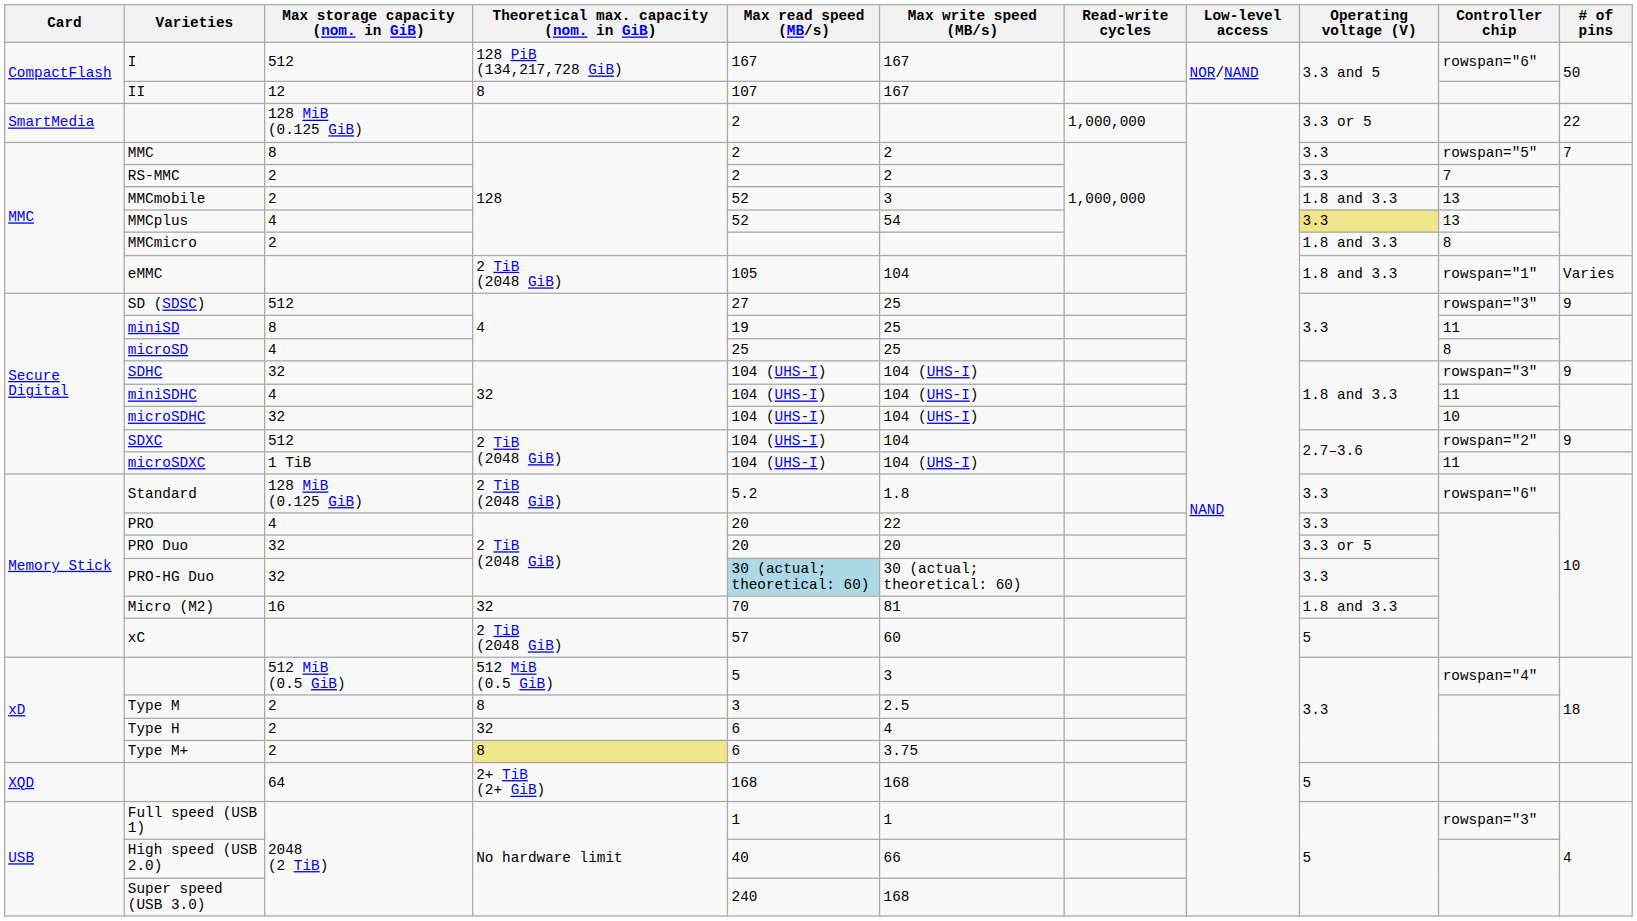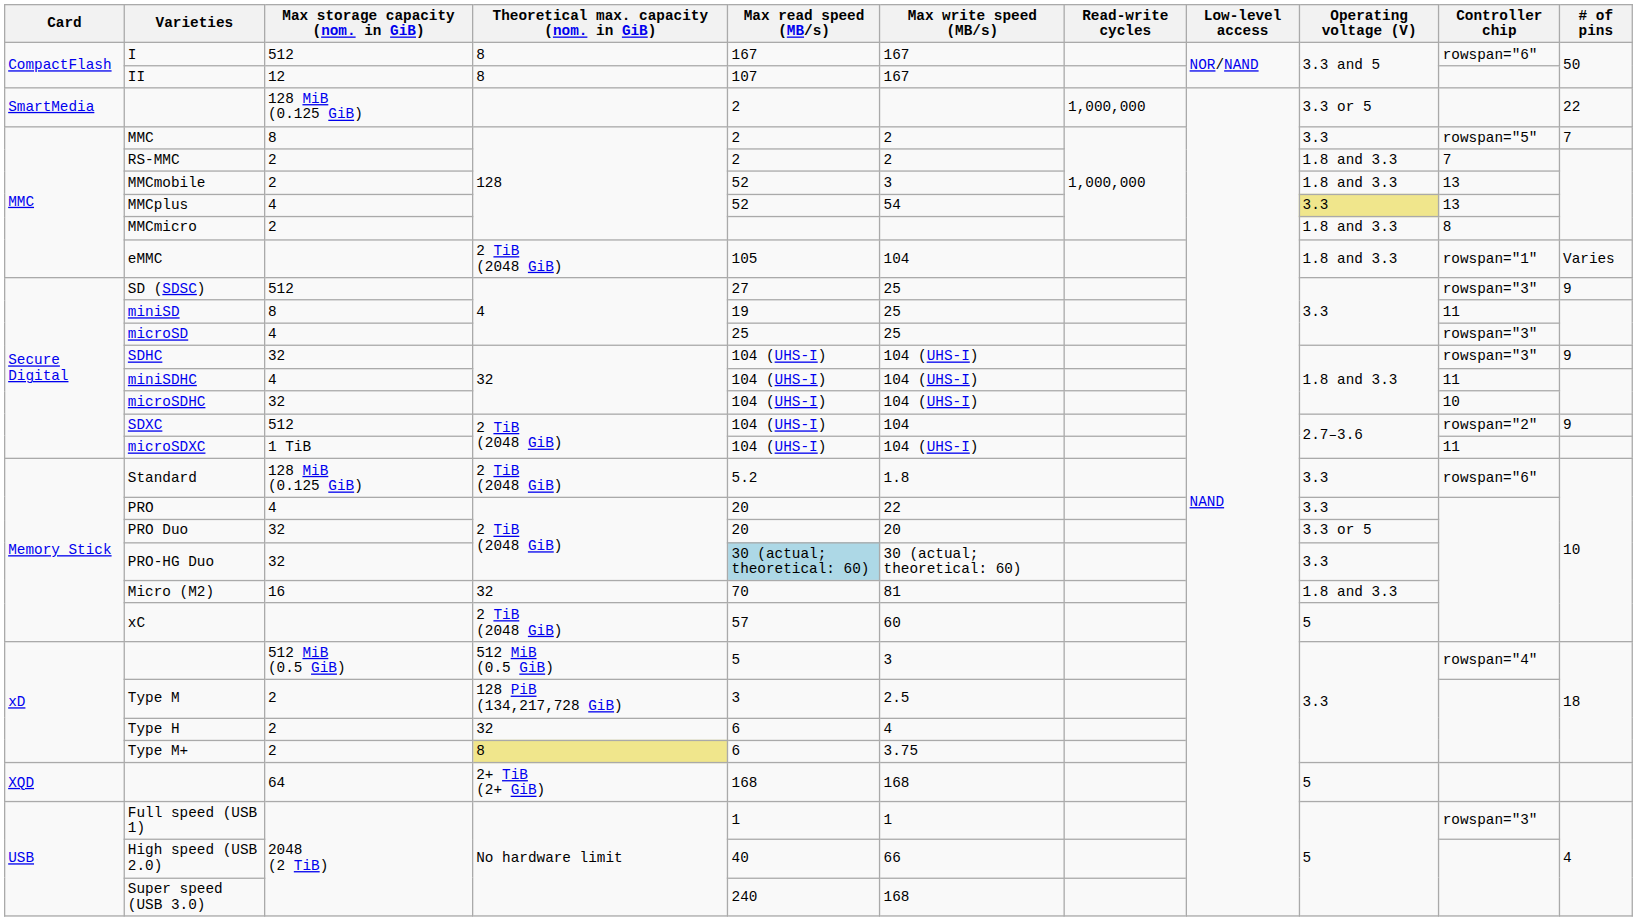(549, 62) 128 PiB (134,217,728 GiB) -> (481, 54) 8
(1316, 176) 3.3 -> (1350, 160) 1.8 and 3.3
(1447, 350) 8 -> (1490, 334) rowspan="3"
(481, 707) 8 -> (549, 699) 128 PiB (134,217,728 GiB)
